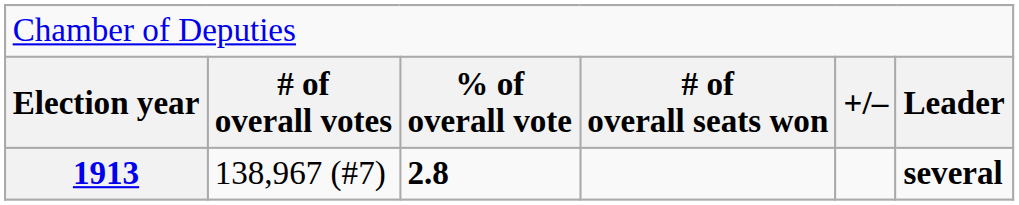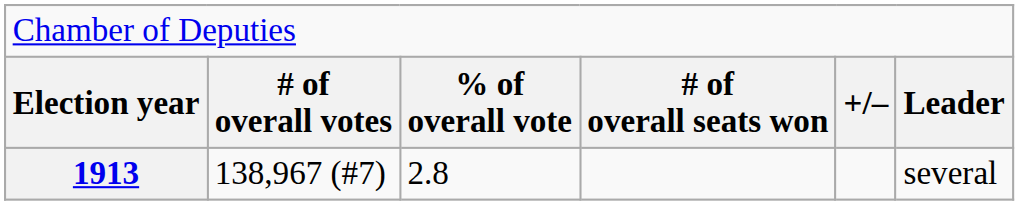(428, 173) bold -> (428, 173) normal
(953, 173) bold -> (950, 173) normal
